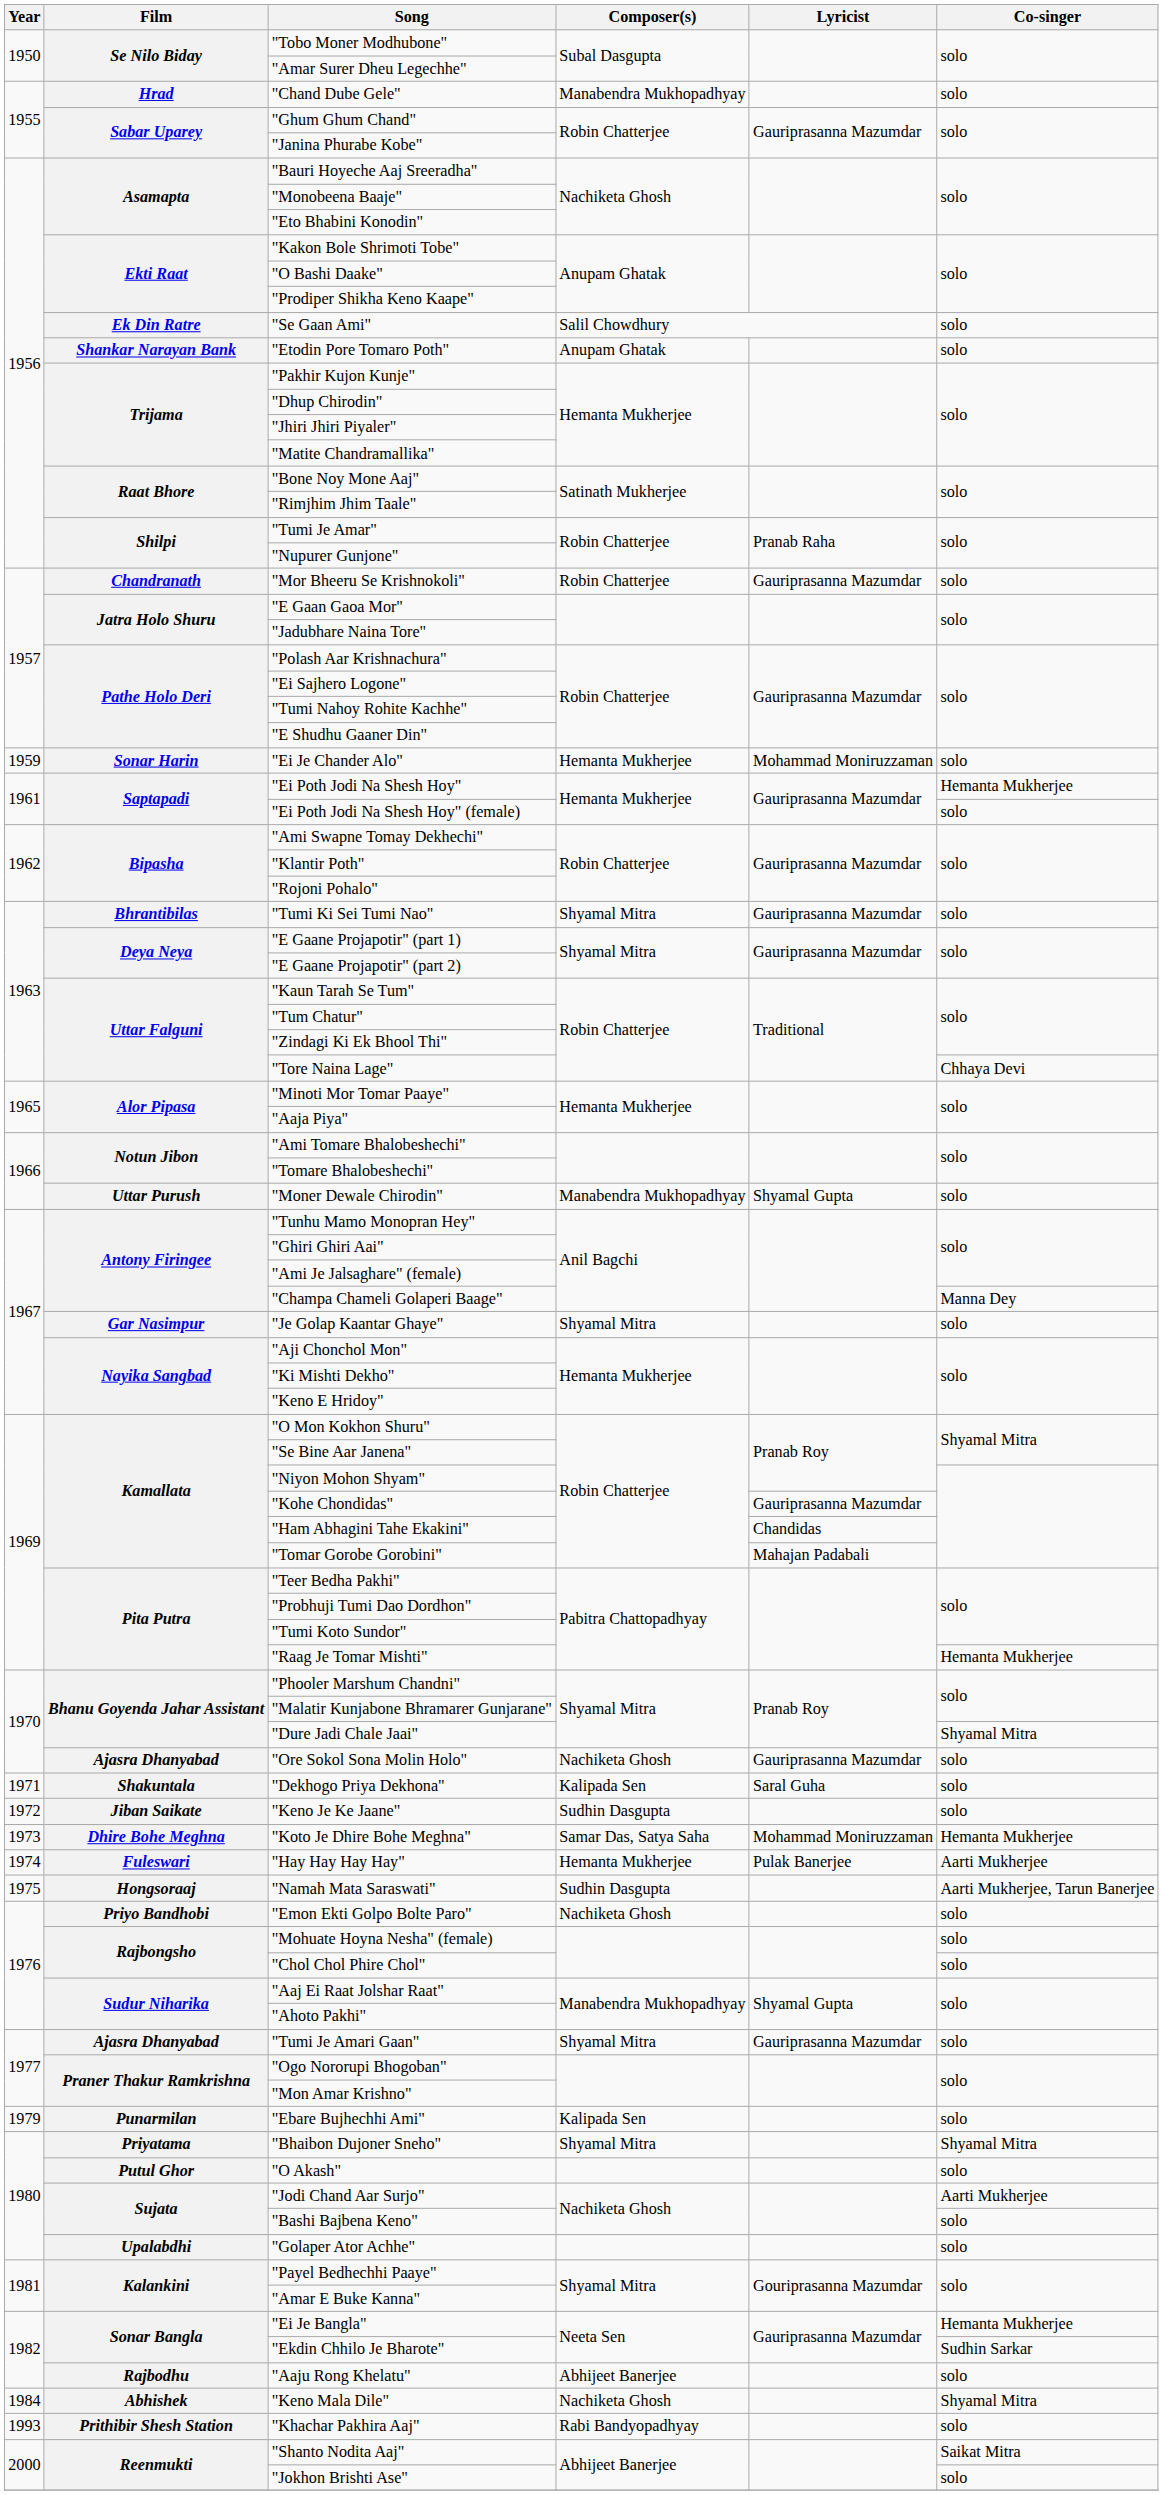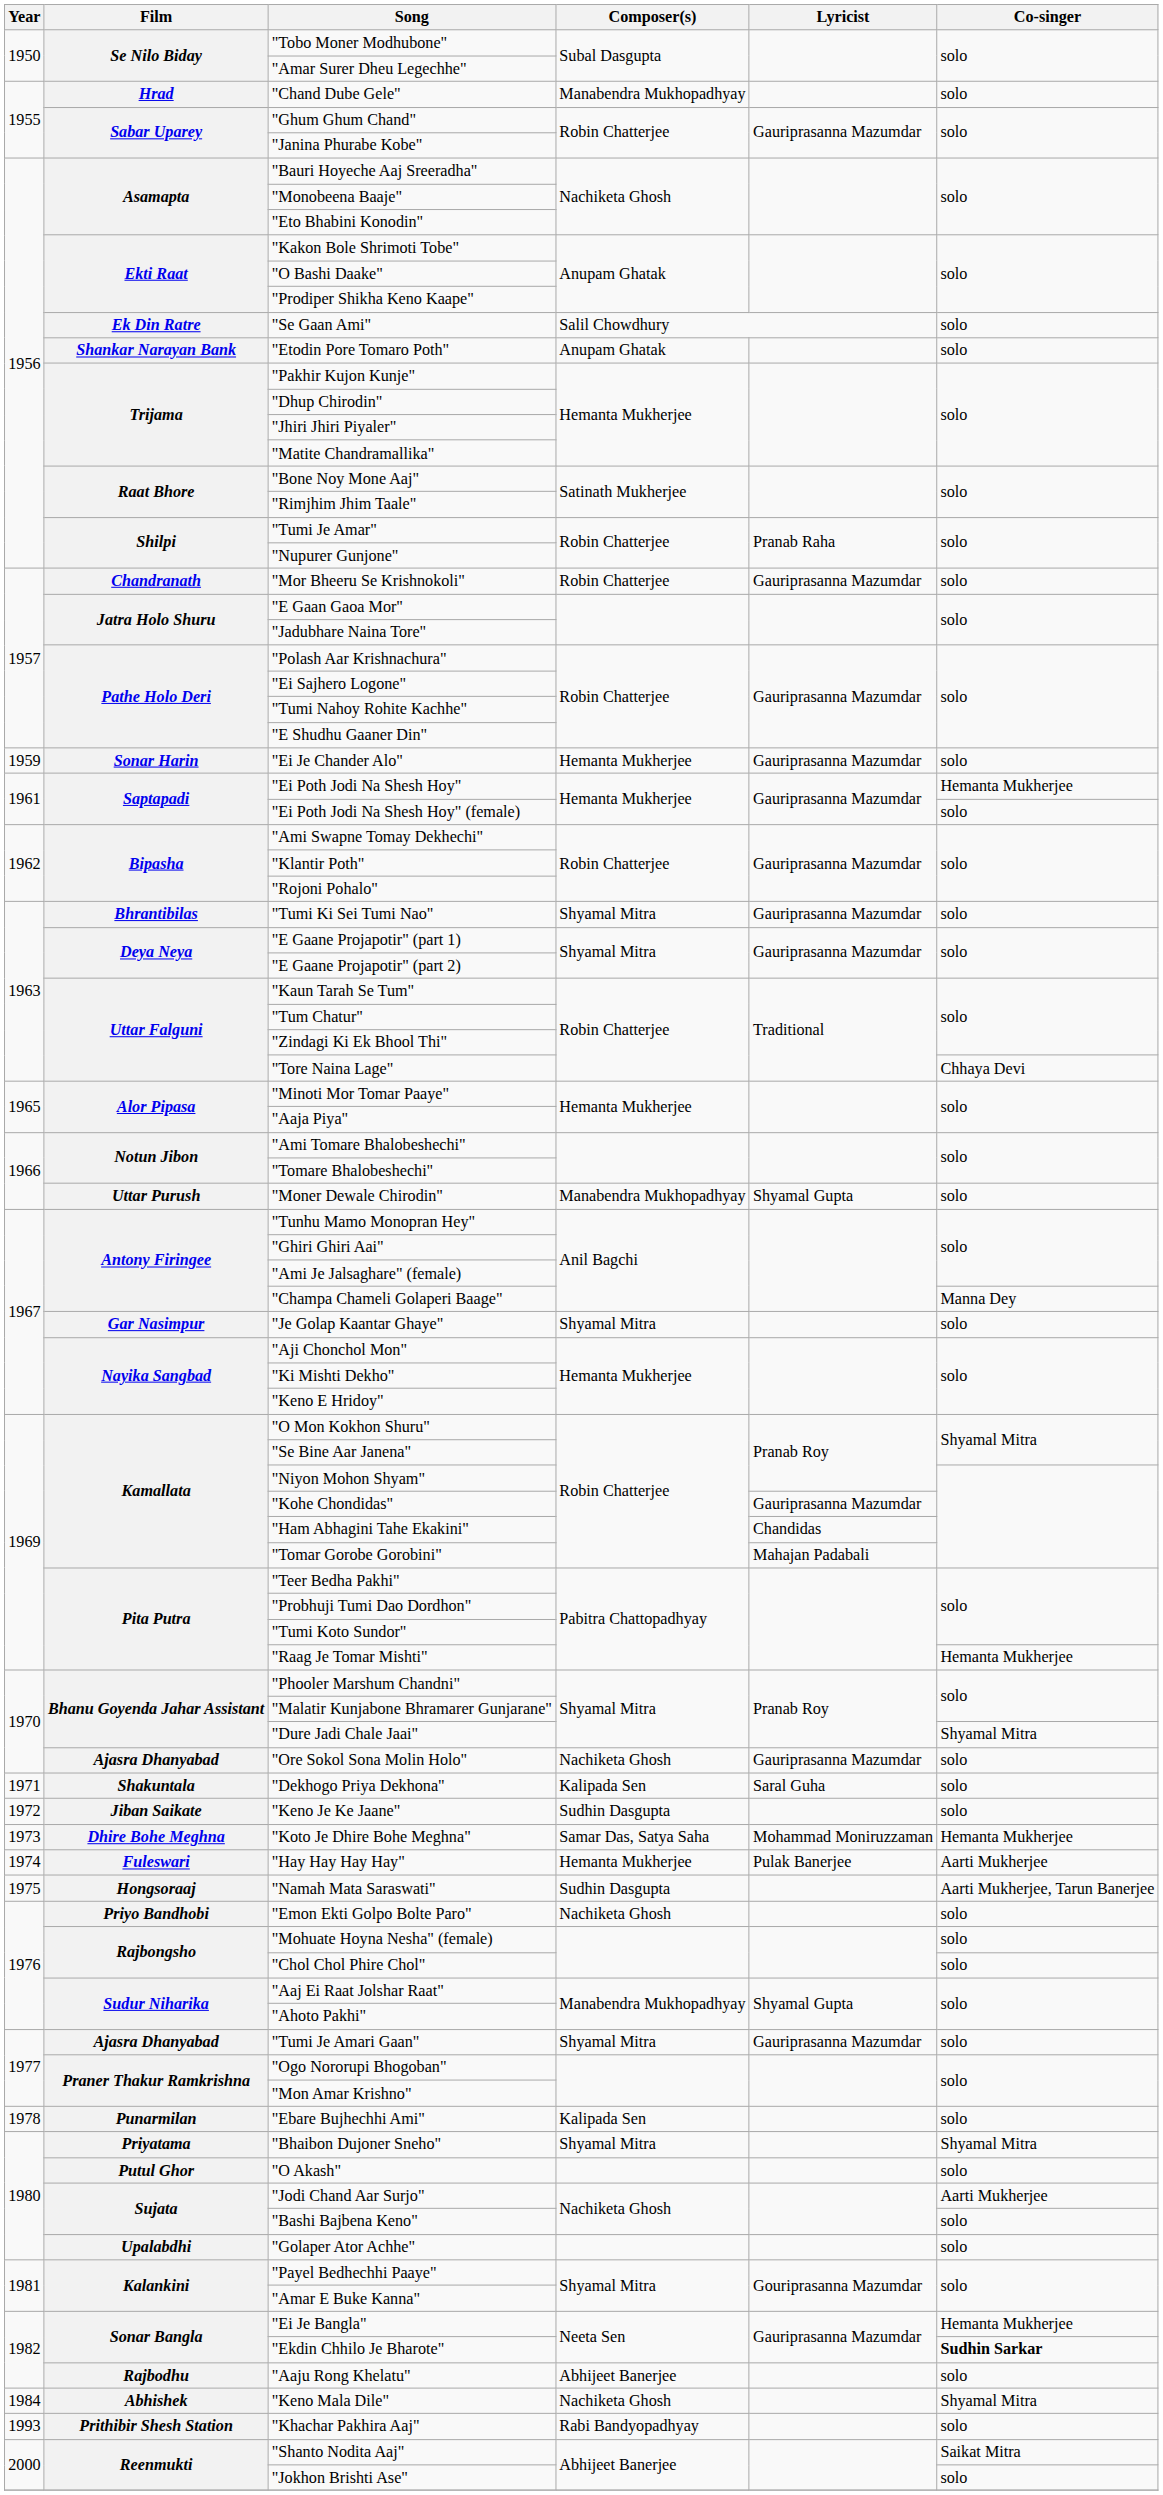(843, 760) Mohammad Moniruzzaman -> (837, 760) Gauriprasanna Mazumdar
(24, 2118) 1979 -> (24, 2118) 1978
(986, 2349) normal -> (991, 2349) bold
